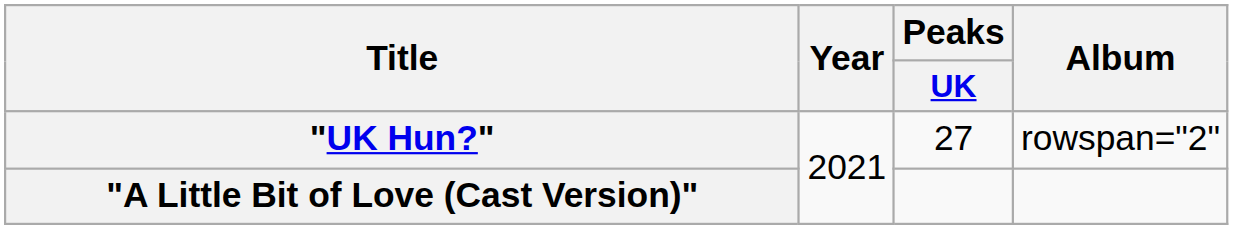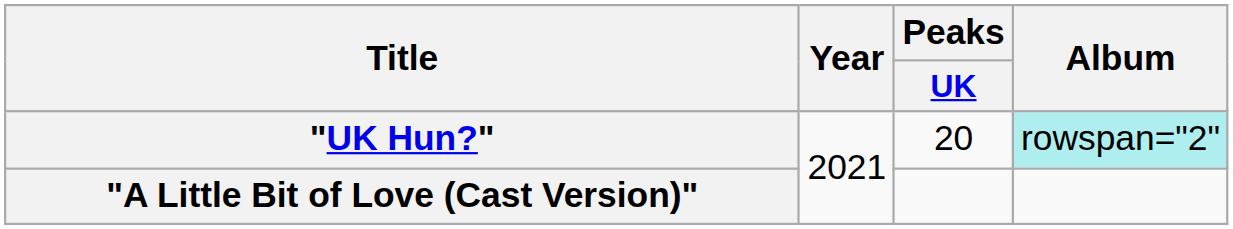(954, 138) 27 -> (954, 138) 20
(1121, 138) no background -> (1121, 138) paleturquoise background
